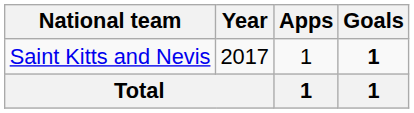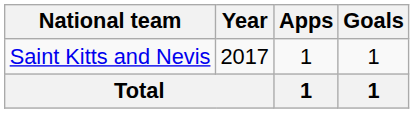(374, 56) bold -> (374, 56) normal
